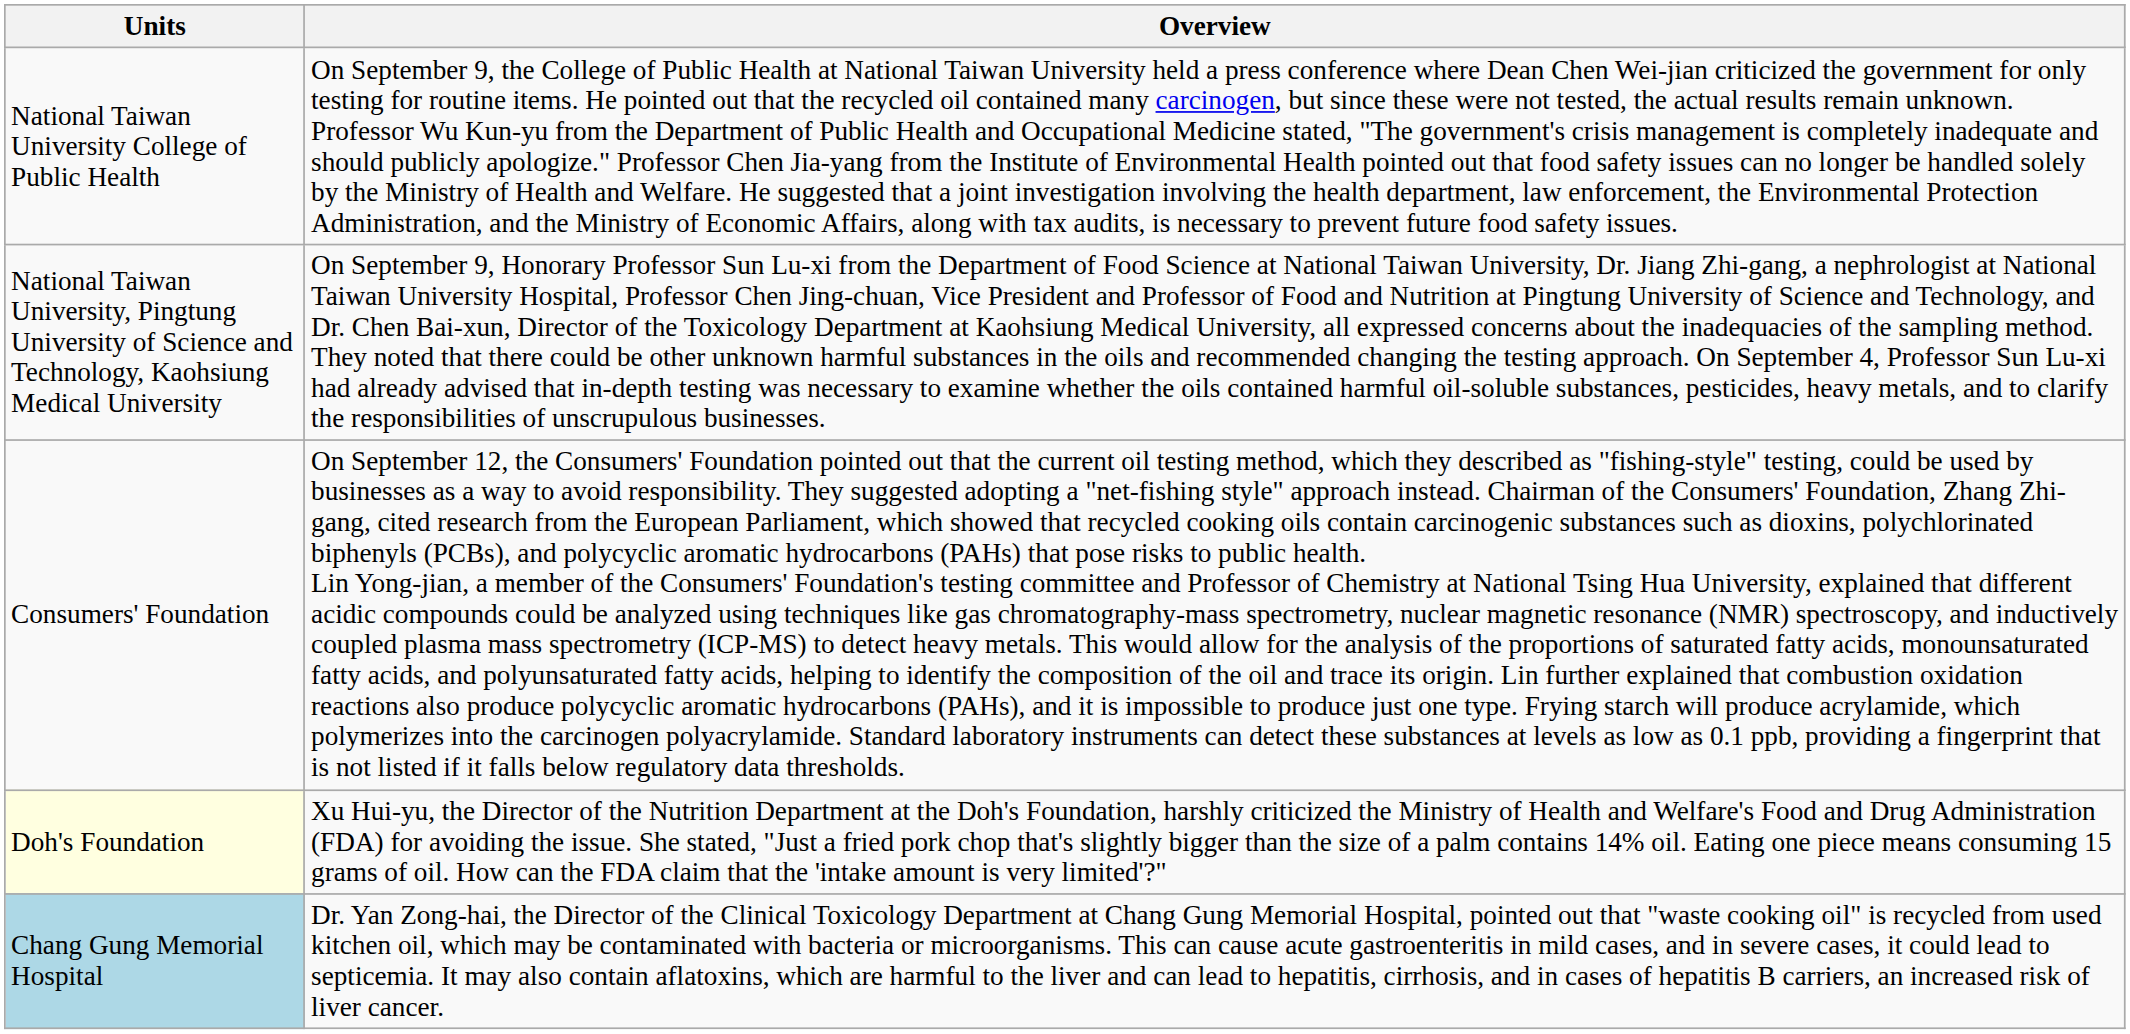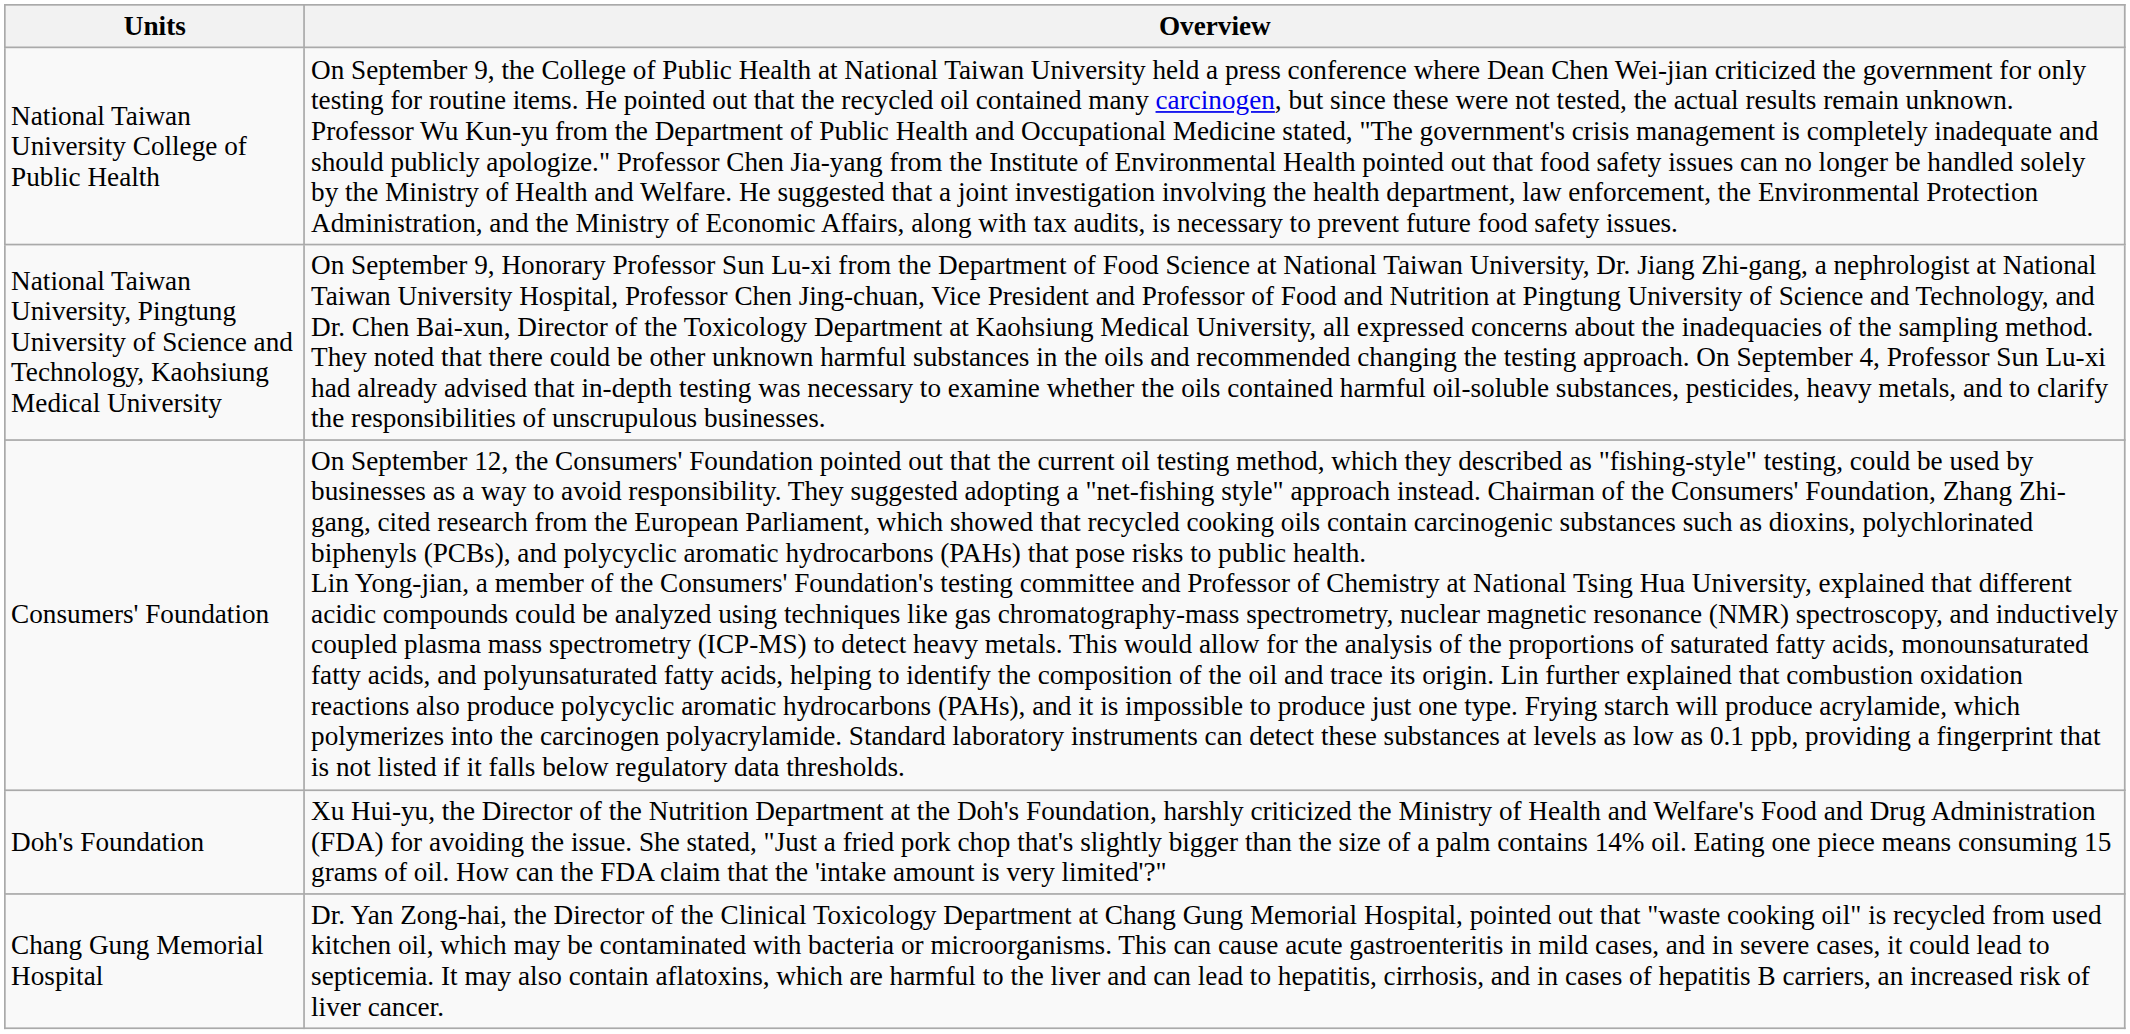(108, 841) lightyellow background -> (108, 841) no background
(137, 960) lightblue background -> (137, 960) no background
